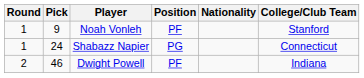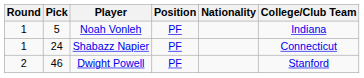(57, 30) 9 -> (57, 30) 5
(309, 30) Stanford -> (309, 30) Indiana
(175, 47) PG -> (175, 47) PF
(309, 64) Indiana -> (309, 64) Stanford
